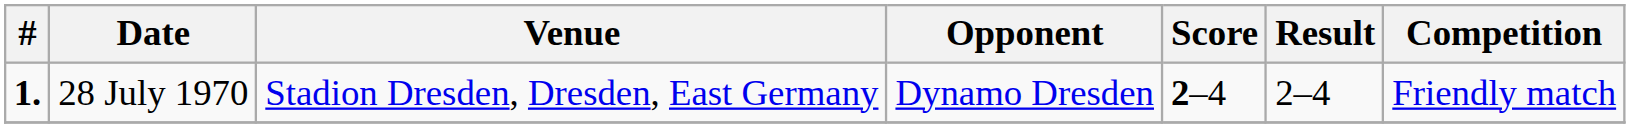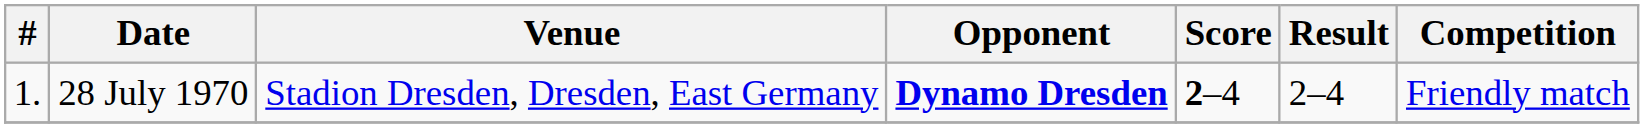(27, 92) bold -> (27, 92) normal
(1025, 92) normal -> (1032, 92) bold
